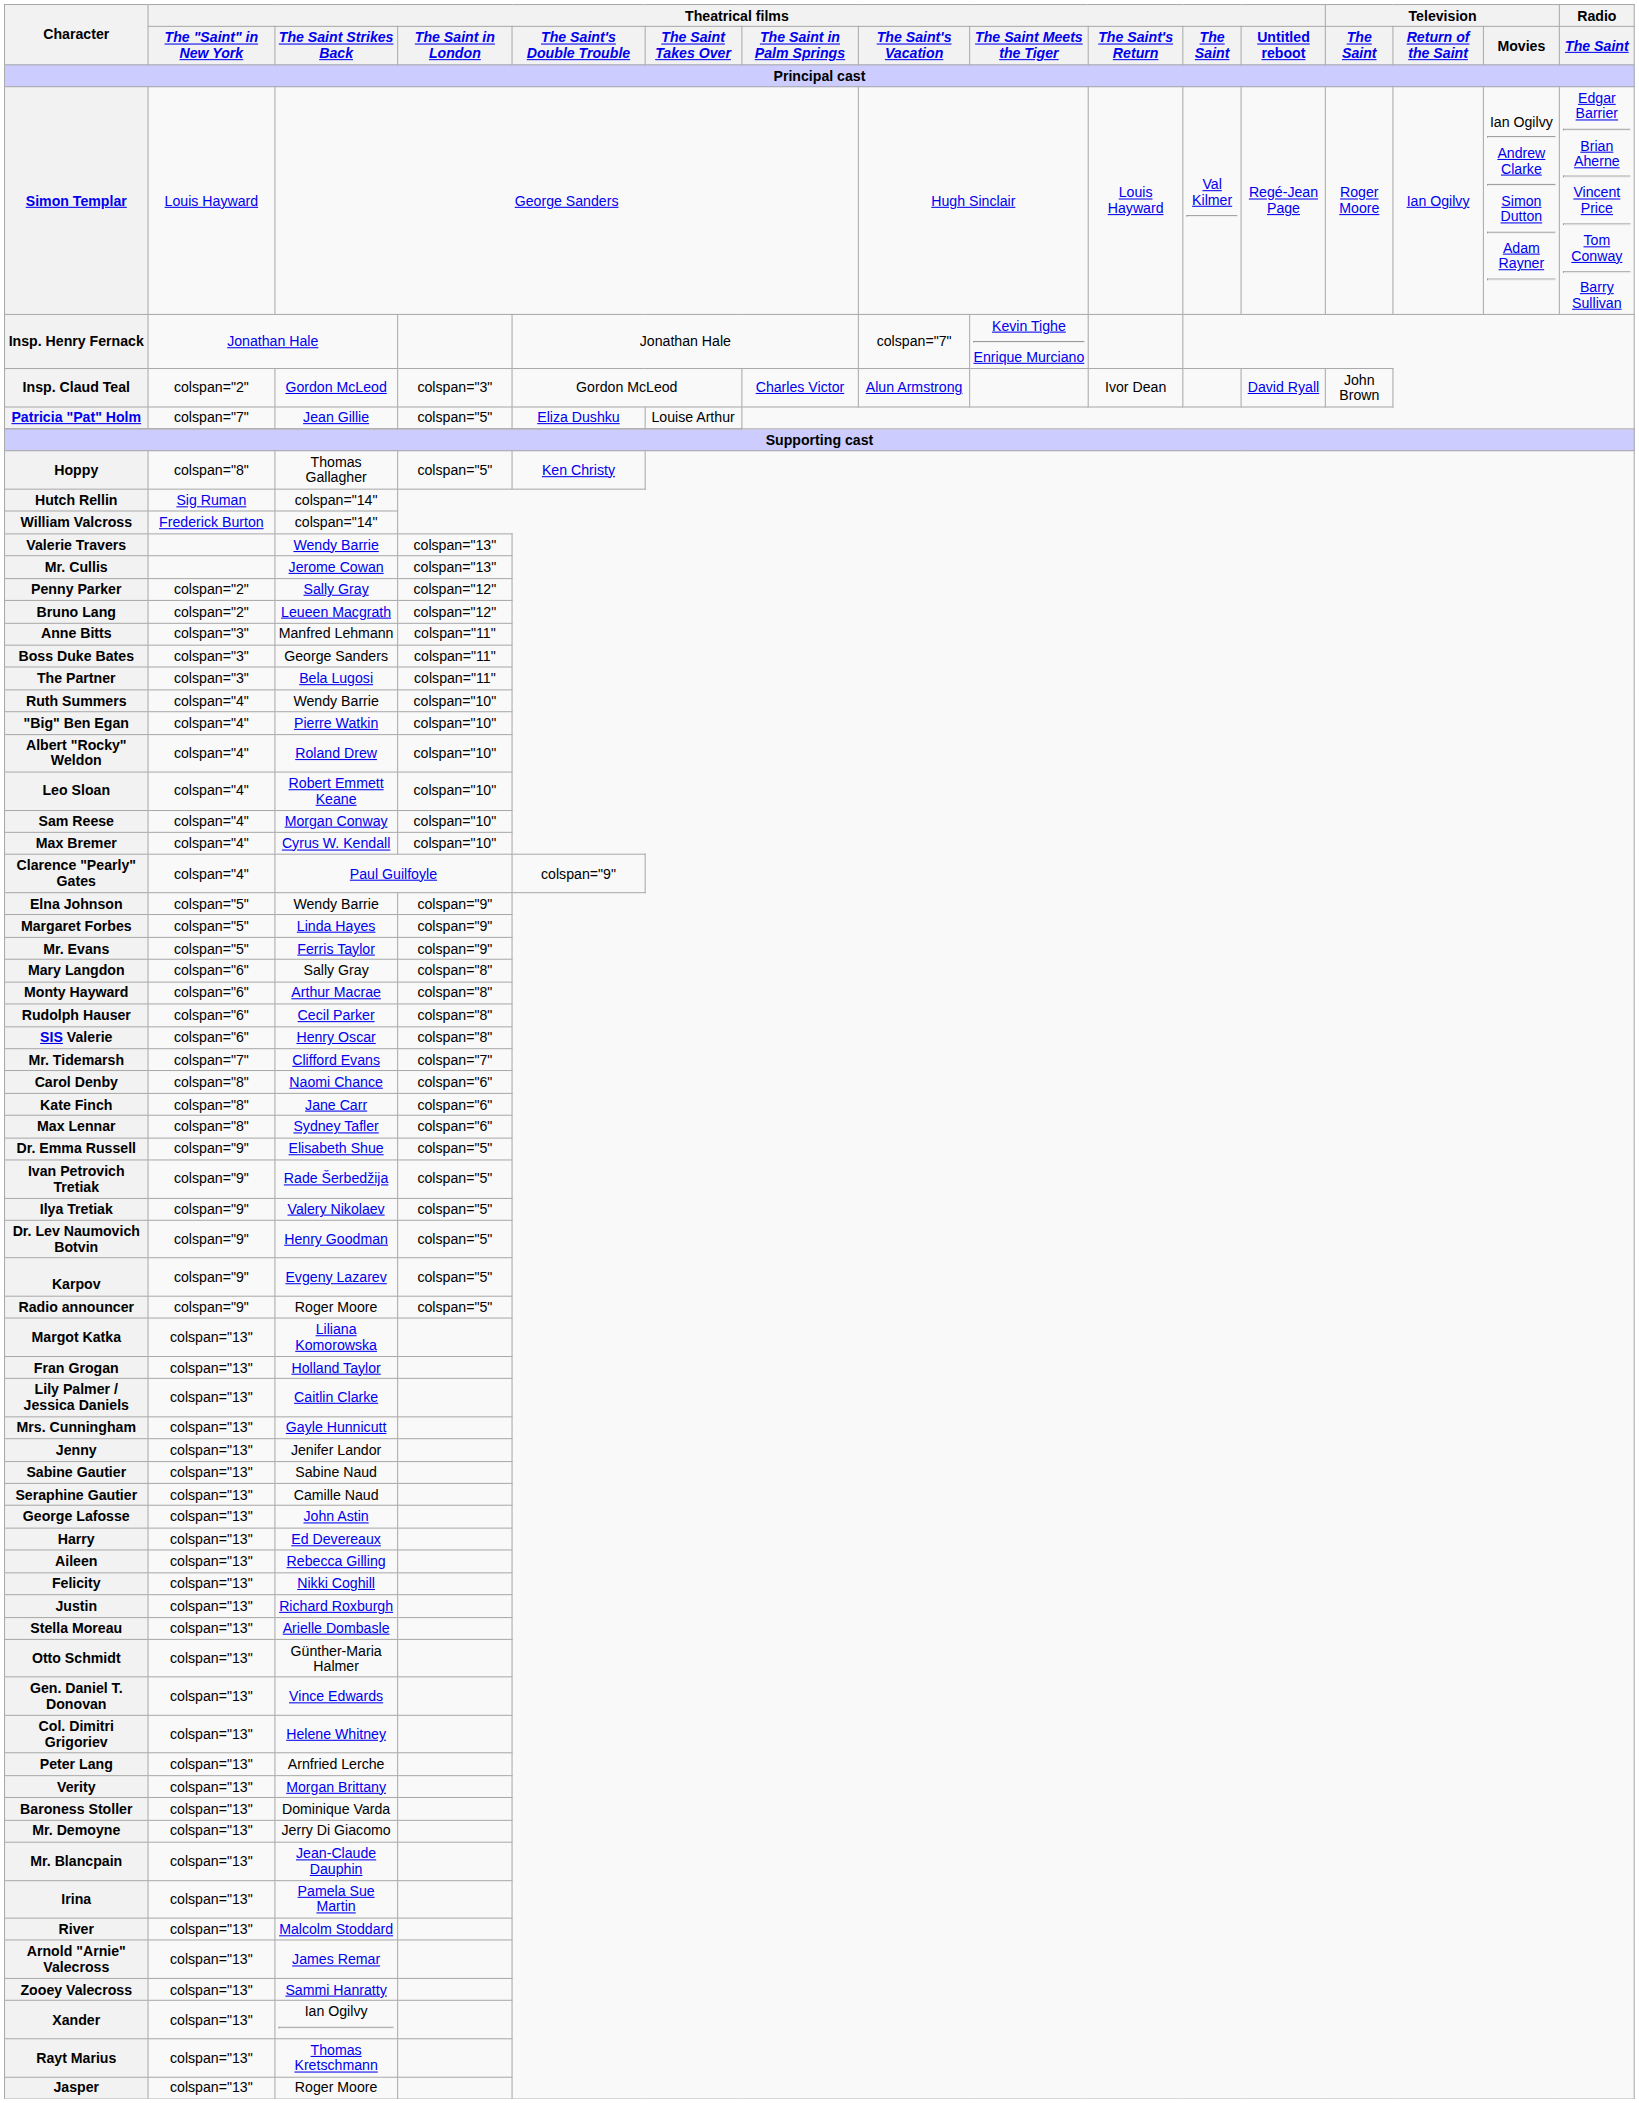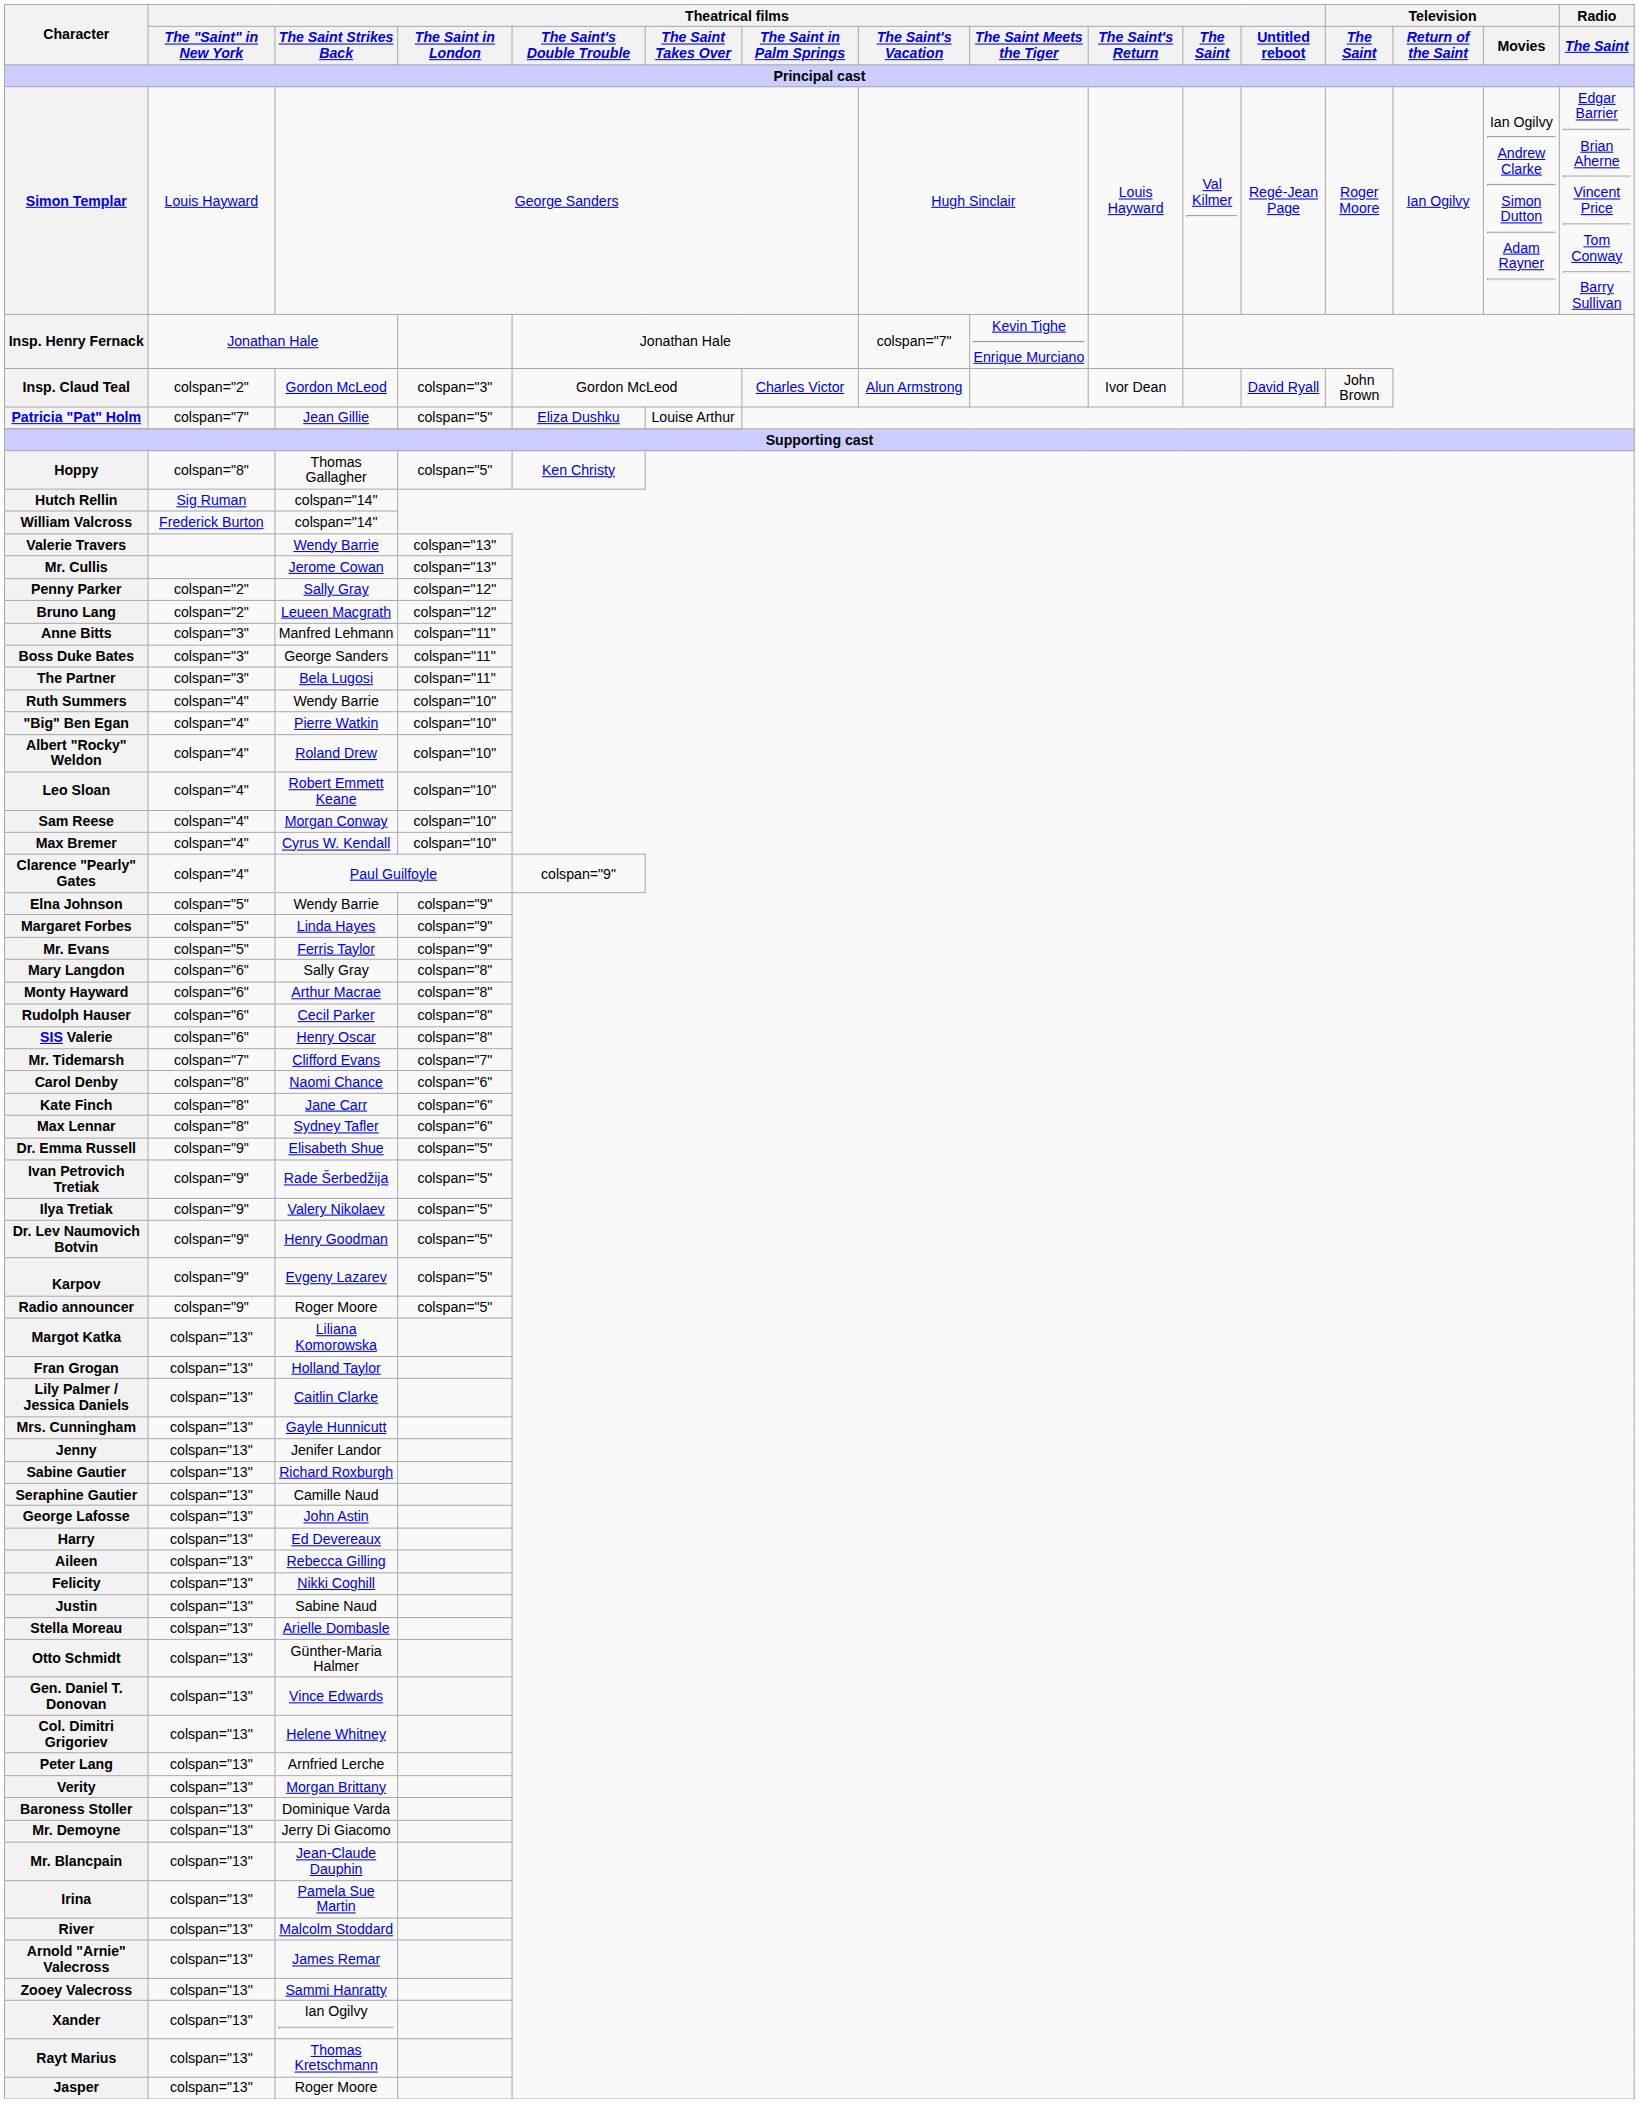(336, 1472) Sabine Naud -> (336, 1472) Richard Roxburgh
(336, 1606) Richard Roxburgh -> (336, 1606) Sabine Naud
